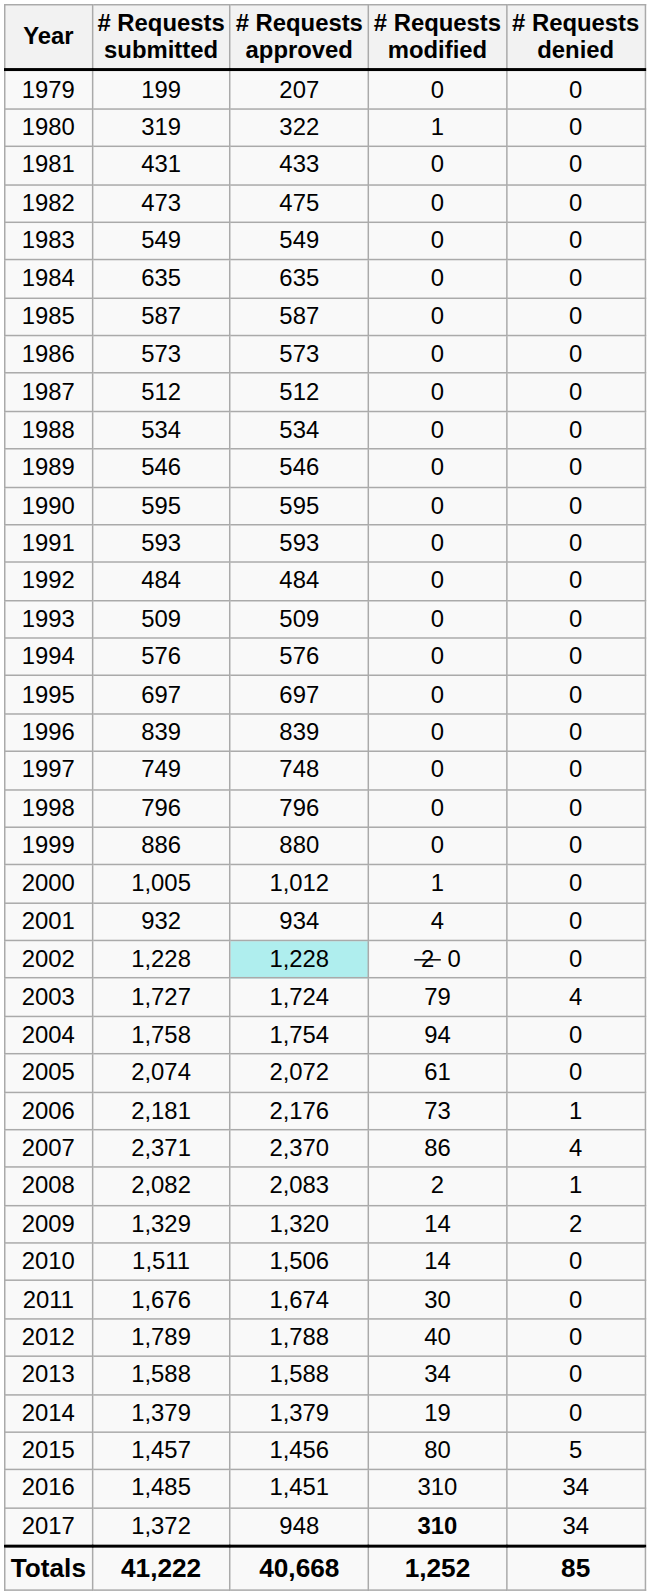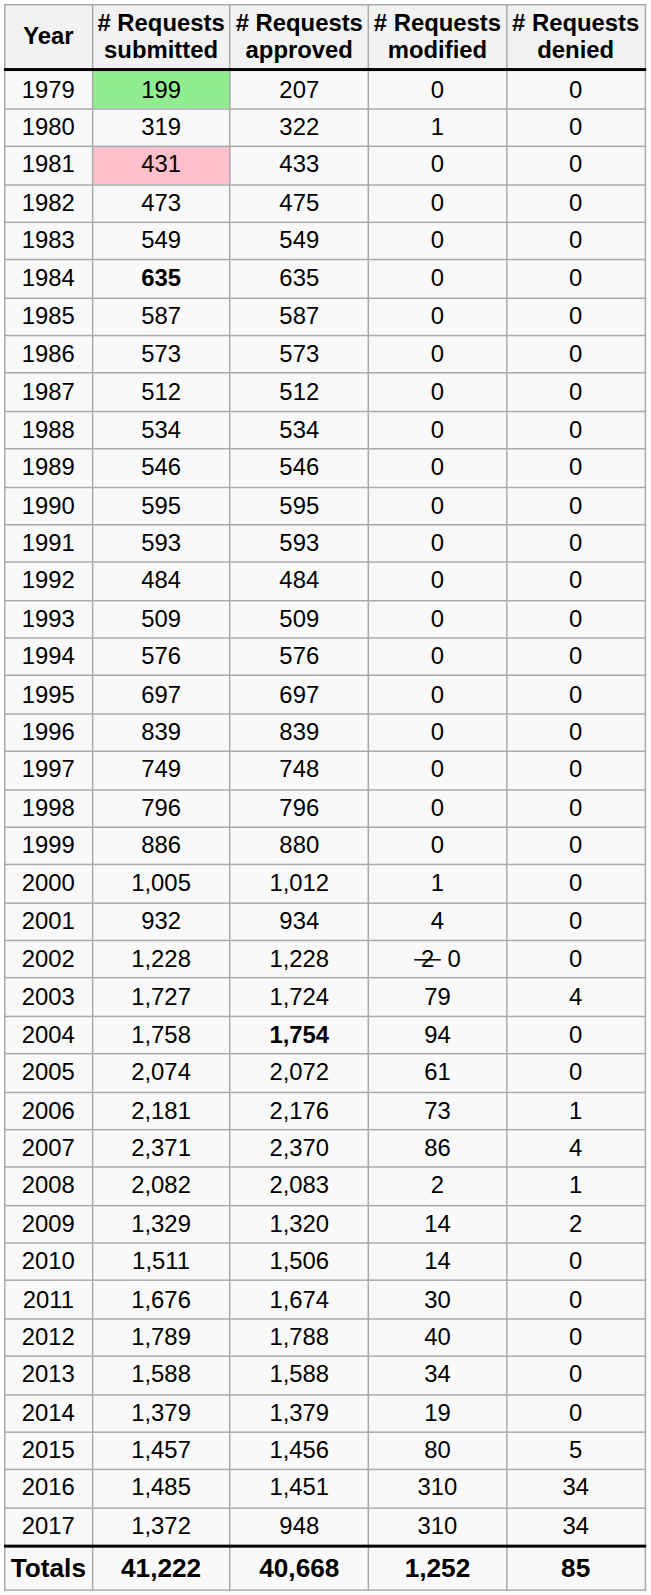(161, 89) no background -> (161, 89) lightgreen background
(161, 165) no background -> (161, 165) pink background
(161, 278) normal -> (161, 278) bold
(299, 959) paleturquoise background -> (299, 959) no background
(299, 1034) normal -> (299, 1034) bold
(437, 1526) bold -> (437, 1526) normal
